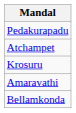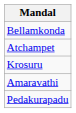(38, 30) Pedakurapadu -> (36, 30) Bellamkonda
(36, 99) Bellamkonda -> (38, 99) Pedakurapadu
